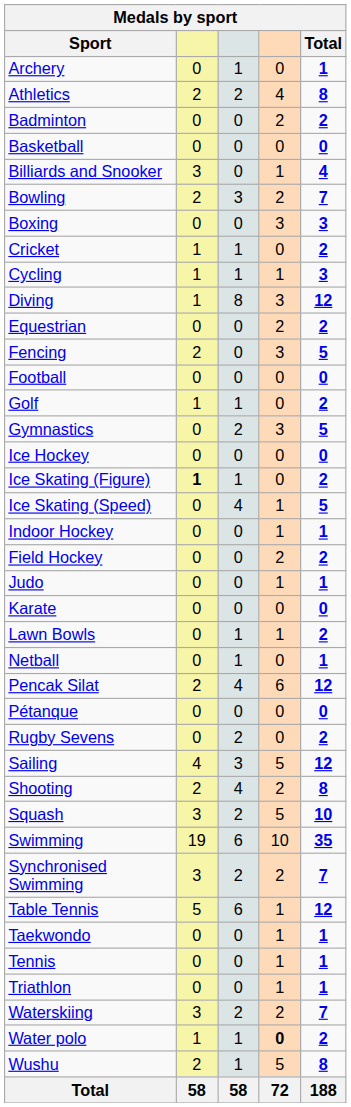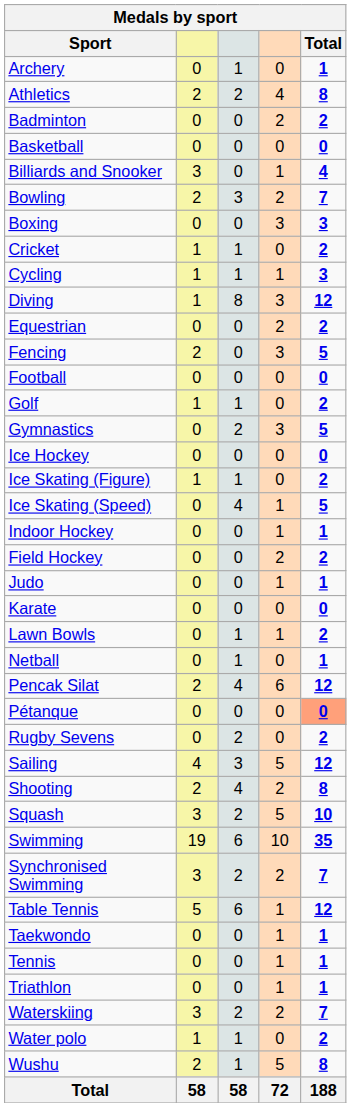(197, 481) bold -> (197, 481) normal
(323, 712) no background -> (323, 712) lightsalmon background
(280, 1038) bold -> (280, 1038) normal
